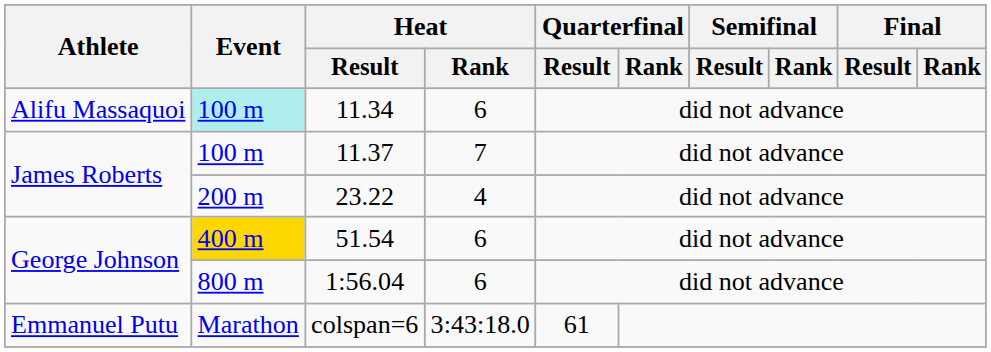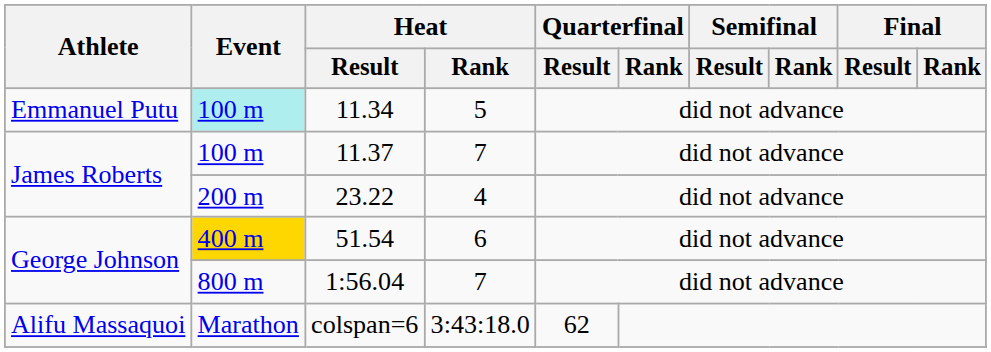(98, 110) Alifu Massaquoi -> (95, 110) Emmanuel Putu
(480, 110) 6 -> (480, 110) 5
(480, 281) 6 -> (480, 281) 7
(95, 324) Emmanuel Putu -> (98, 324) Alifu Massaquoi
(577, 324) 61 -> (577, 324) 62
